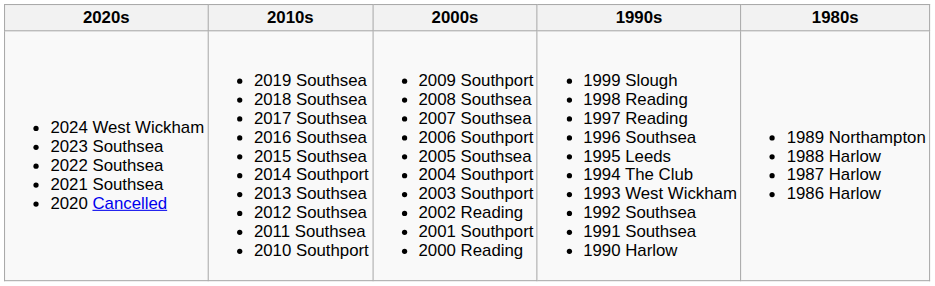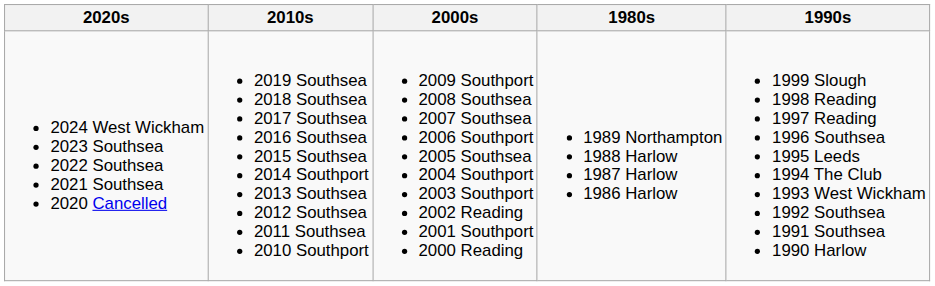columns swapped: (639, 17) <-> (835, 17)
